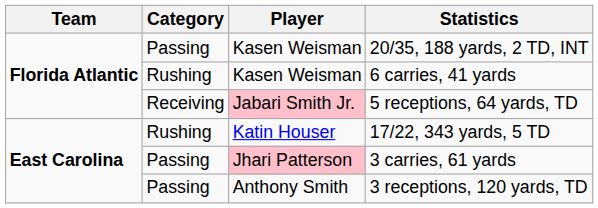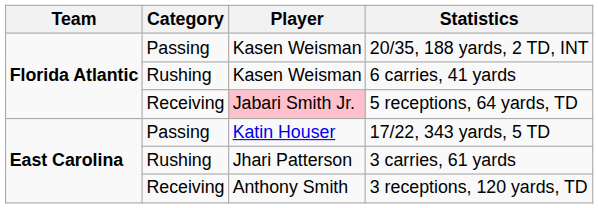(179, 132) Rushing -> (178, 132) Passing
(178, 160) Passing -> (179, 160) Rushing
(292, 160) pink background -> (292, 160) no background
(178, 188) Passing -> (185, 188) Receiving
